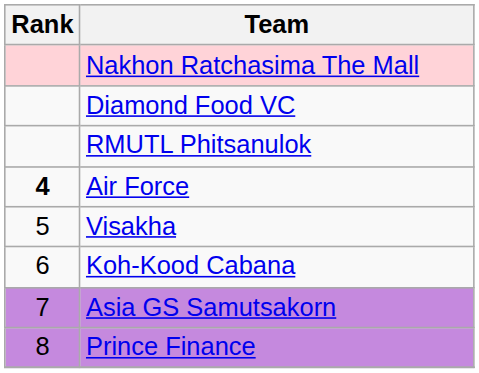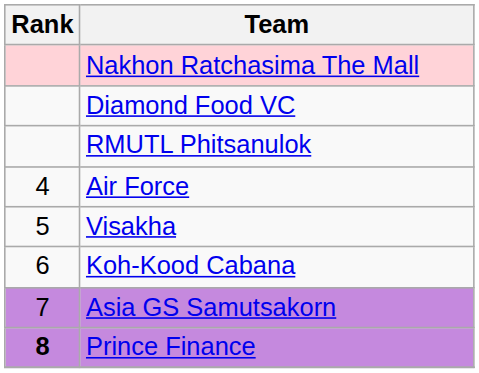(42, 186) bold -> (42, 186) normal
(42, 347) normal -> (42, 347) bold
